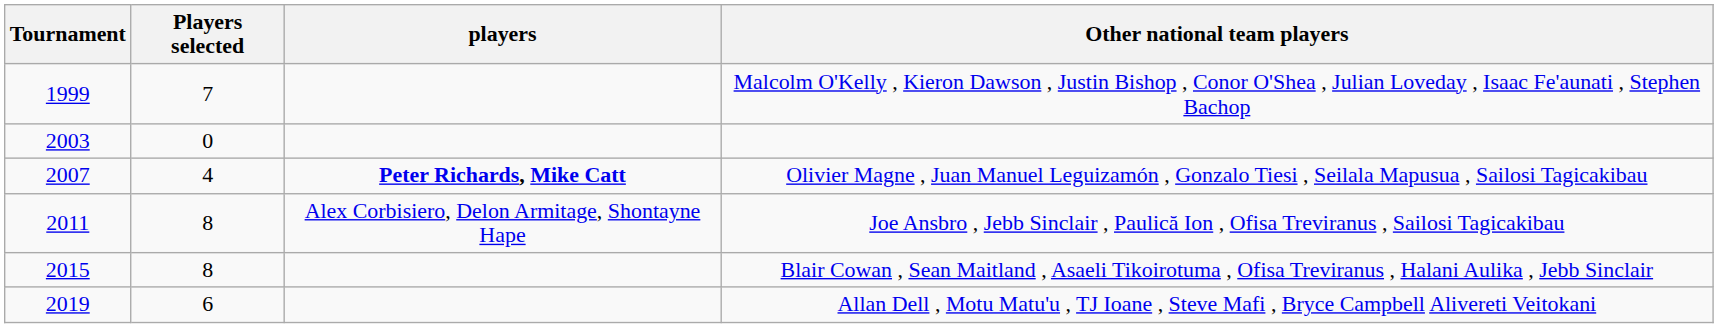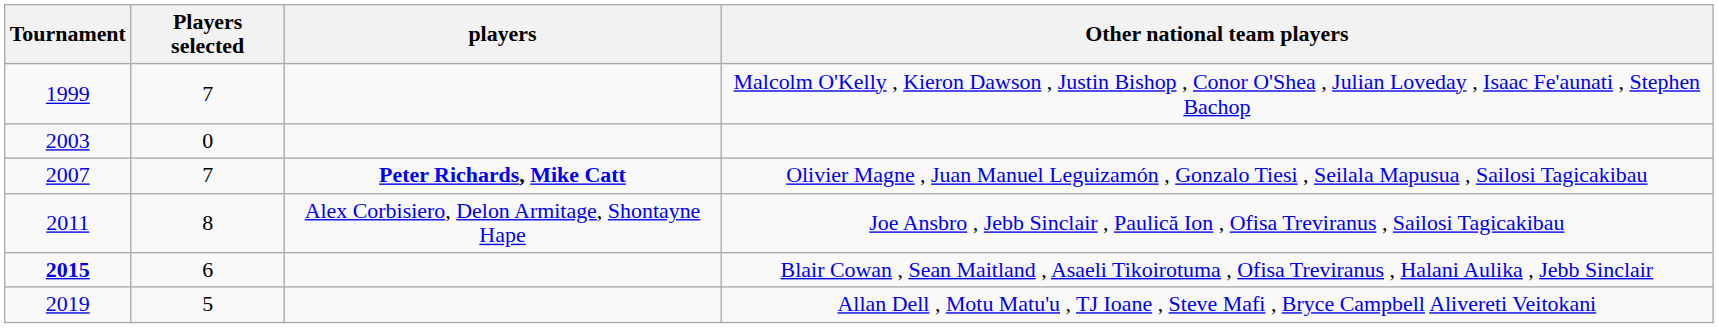(208, 175) 4 -> (208, 175) 7
(68, 269) normal -> (68, 269) bold
(208, 269) 8 -> (208, 269) 6
(208, 304) 6 -> (208, 304) 5
